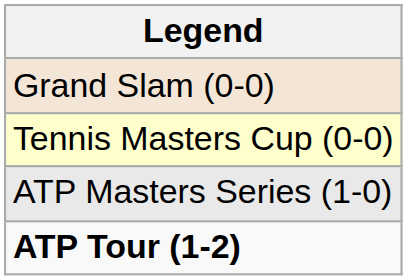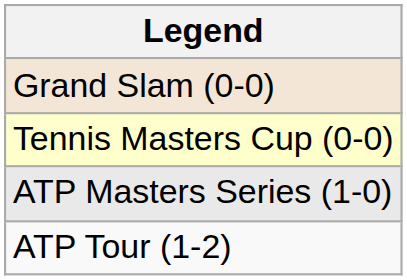(127, 246) bold -> (122, 246) normal
